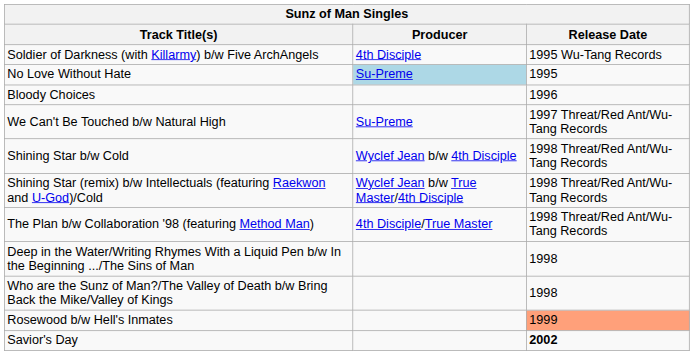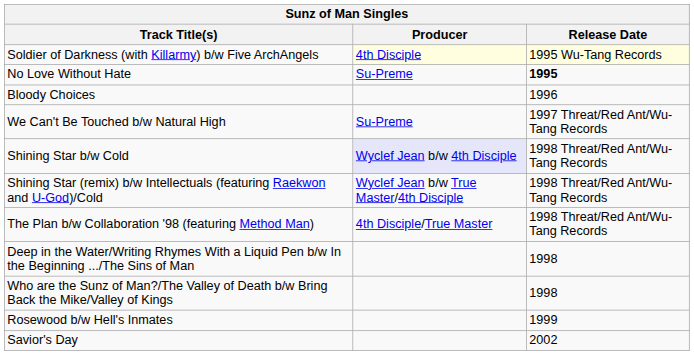(389, 54) no background -> (389, 54) lightyellow background
(596, 54) no background -> (596, 54) lightyellow background
(384, 74) lightblue background -> (384, 74) no background
(543, 74) normal -> (543, 74) bold
(436, 156) no background -> (436, 156) lavender background
(543, 320) lightsalmon background -> (543, 320) no background
(543, 340) bold -> (543, 340) normal
